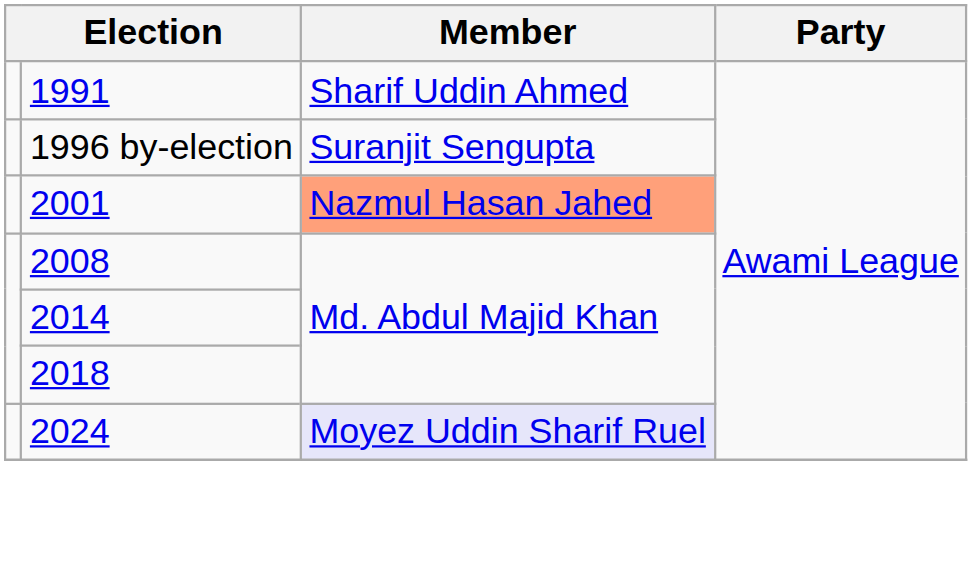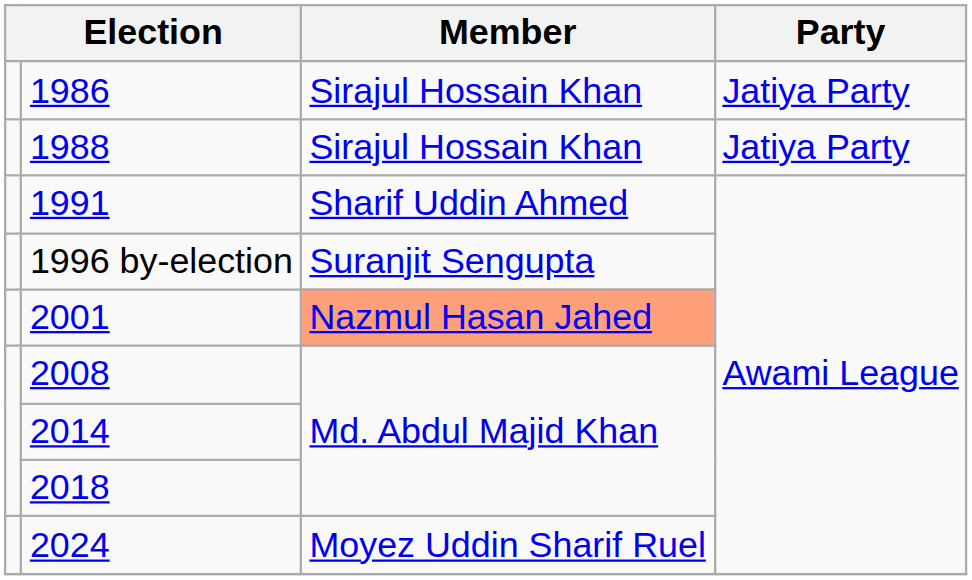+ row: (70, 89)
+ row: (70, 146)
(508, 430) lavender background -> (508, 544) no background
